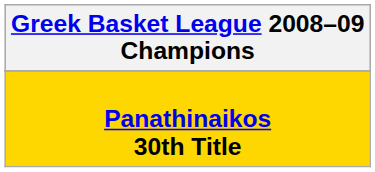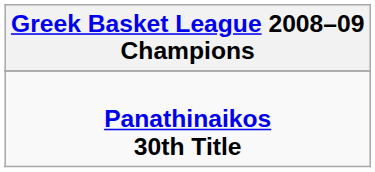(188, 132) gold background -> (188, 132) no background
